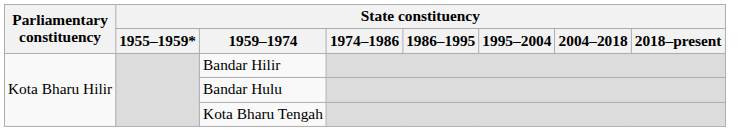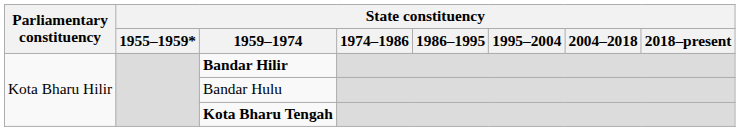(242, 65) normal -> (245, 65) bold
(263, 114) normal -> (268, 114) bold
